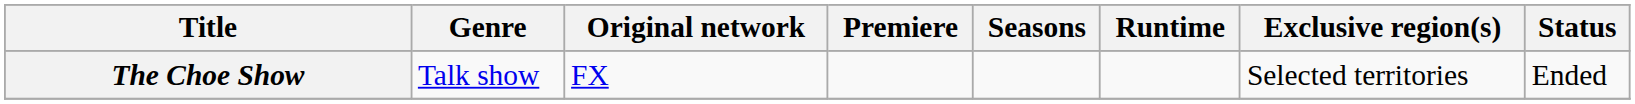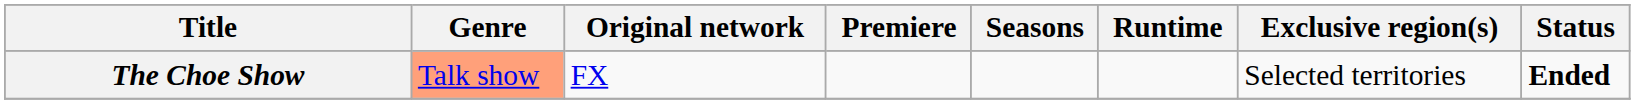(479, 74) no background -> (479, 74) lightsalmon background
(1569, 74) normal -> (1569, 74) bold
